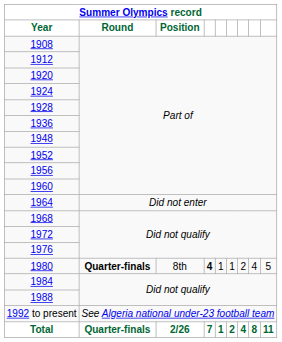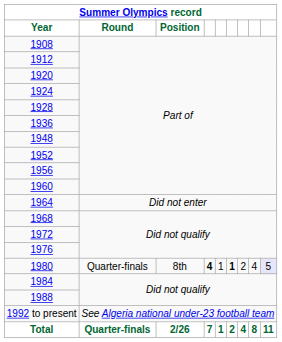(117, 266) bold -> (117, 266) normal
(232, 266) normal -> (232, 266) bold
(268, 266) no background -> (268, 266) lavender background
